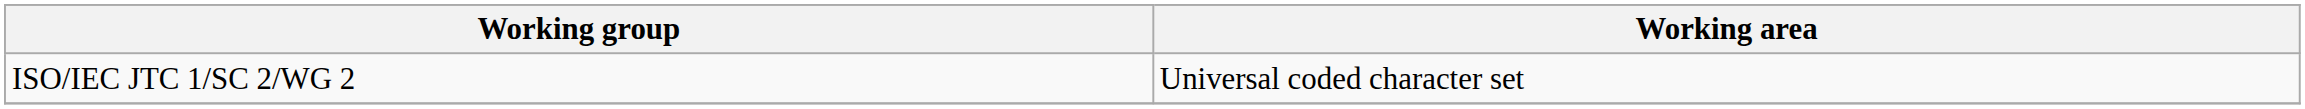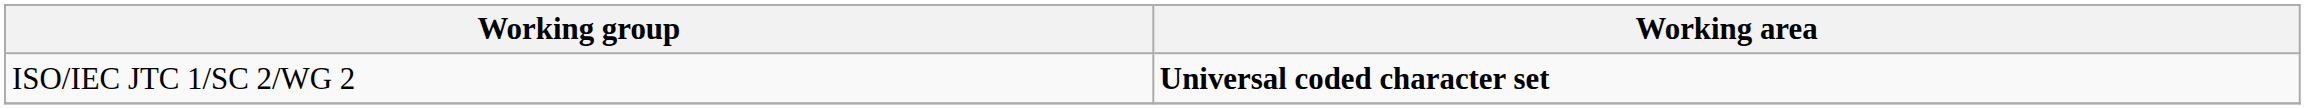(1342, 77) normal -> (1355, 77) bold
